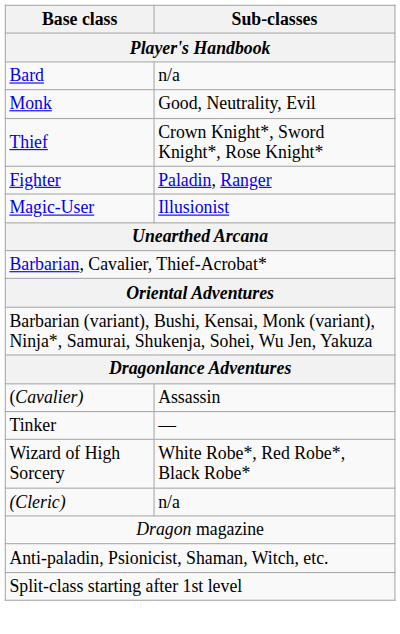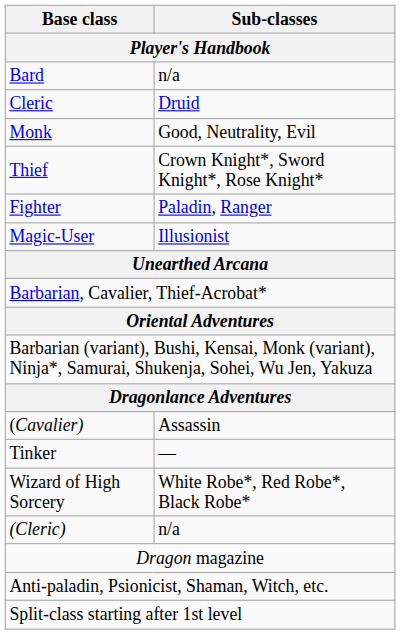+ row: (31, 103)
